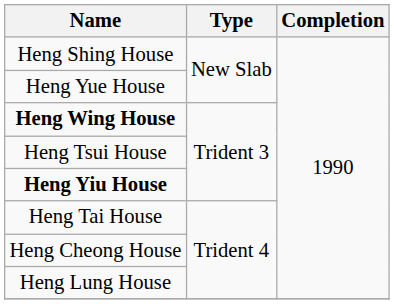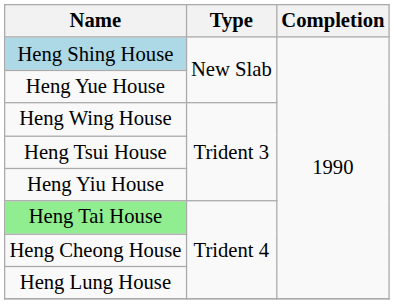(95, 53) no background -> (95, 53) lightblue background
(95, 119) bold -> (95, 119) normal
(95, 184) bold -> (95, 184) normal
(95, 217) no background -> (95, 217) lightgreen background
